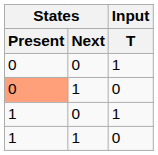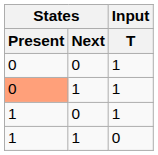(116, 89) 0 -> (116, 89) 1
